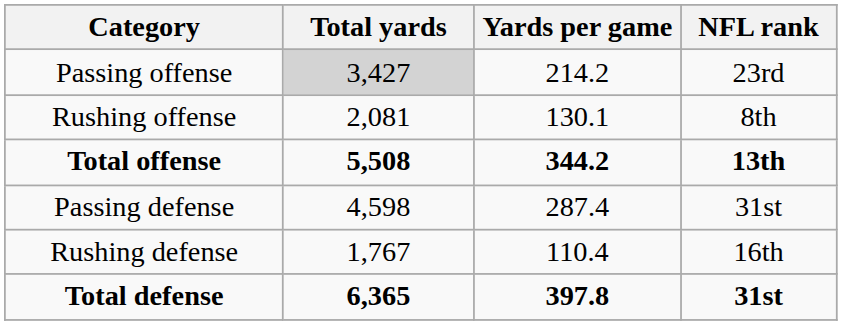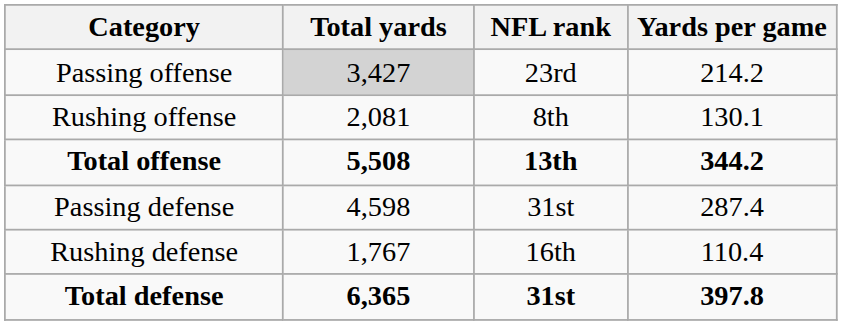columns swapped: (577, 26) <-> (759, 26)
